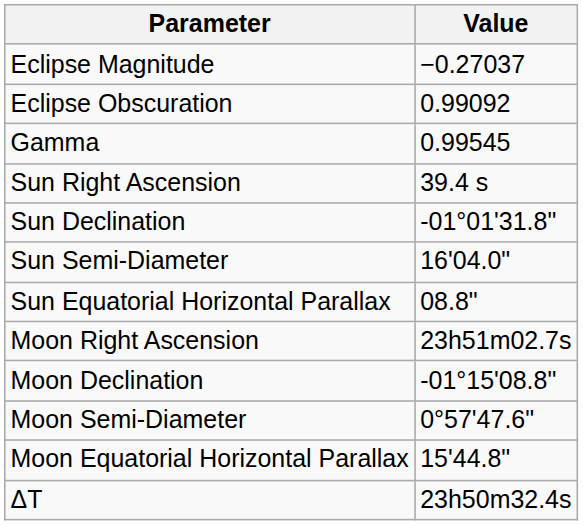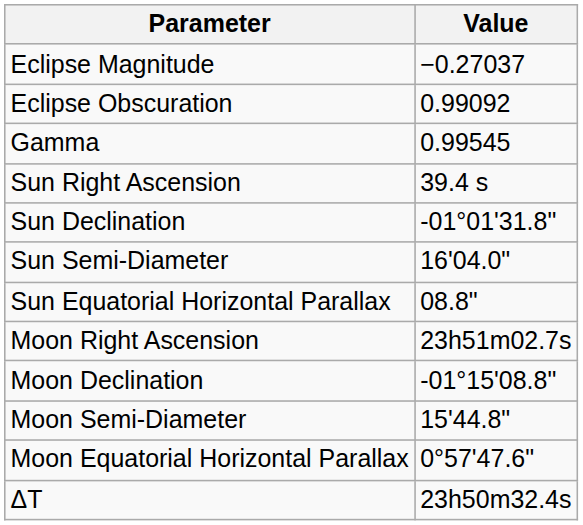(477, 420) 0°57'47.6" -> (465, 420) 15'44.8"
(465, 459) 15'44.8" -> (477, 459) 0°57'47.6"
